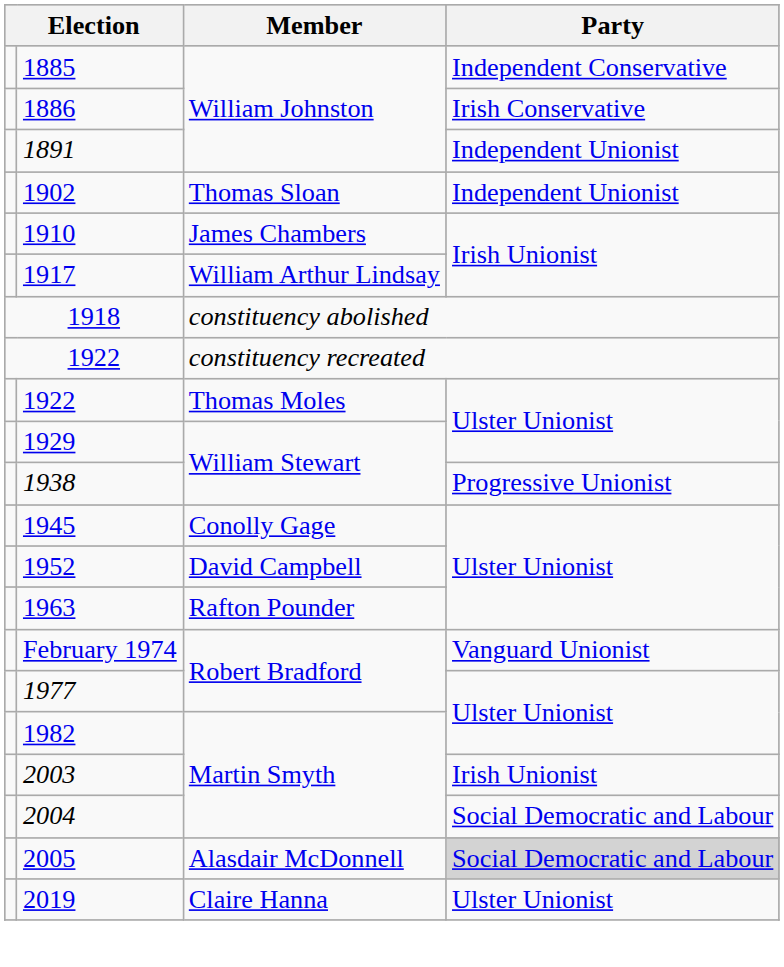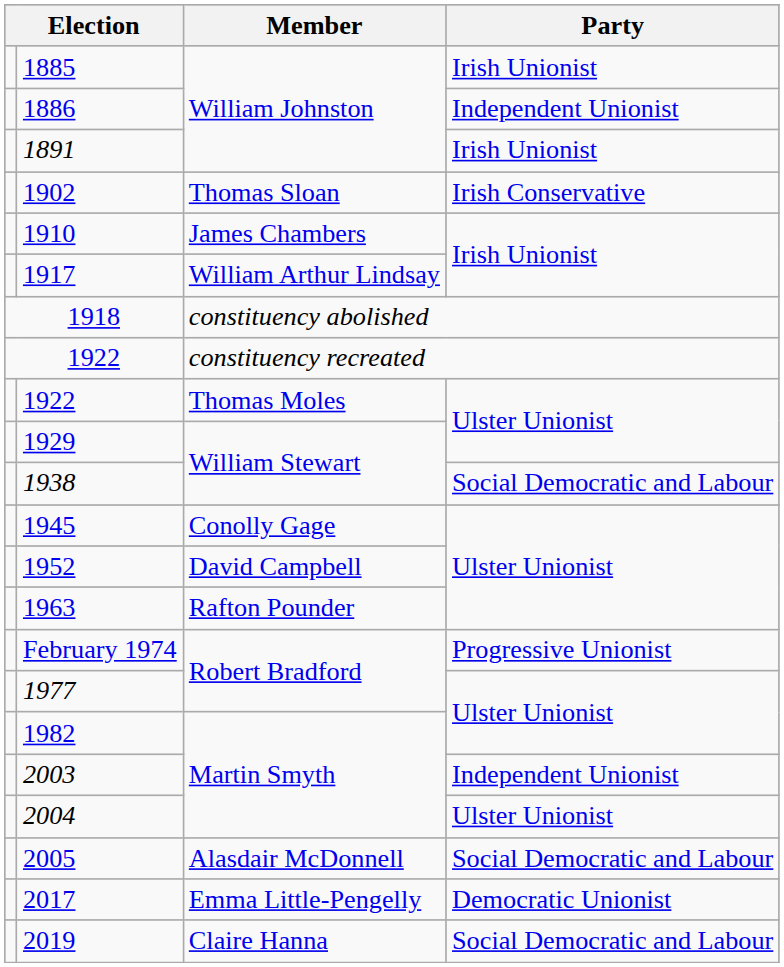(589, 66) Independent Conservative -> (525, 66) Irish Unionist
(549, 108) Irish Conservative -> (565, 108) Independent Unionist
(565, 150) Independent Unionist -> (525, 150) Irish Unionist
(565, 191) Independent Unionist -> (549, 191) Irish Conservative
(562, 483) Progressive Unionist -> (613, 483) Social Democratic and Labour
(551, 649) Vanguard Unionist -> (562, 649) Progressive Unionist
(525, 774) Irish Unionist -> (565, 774) Independent Unionist
(613, 815) Social Democratic and Labour -> (533, 815) Ulster Unionist
(613, 857) lightgrey background -> (613, 857) no background
+ row: (49, 899)
(533, 899) Ulster Unionist -> (613, 940) Social Democratic and Labour
